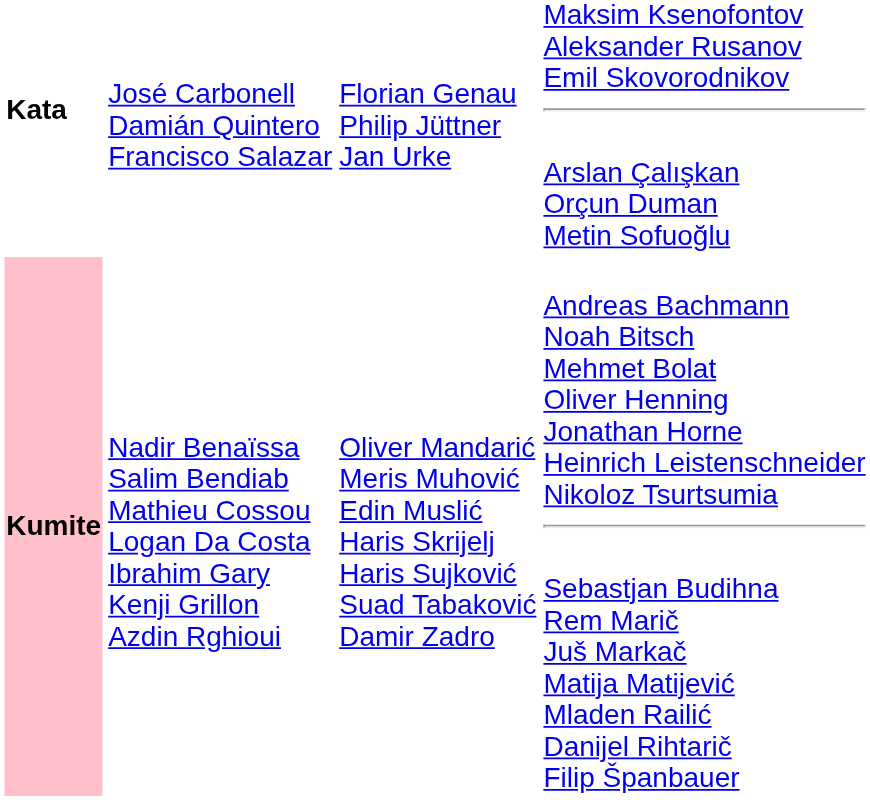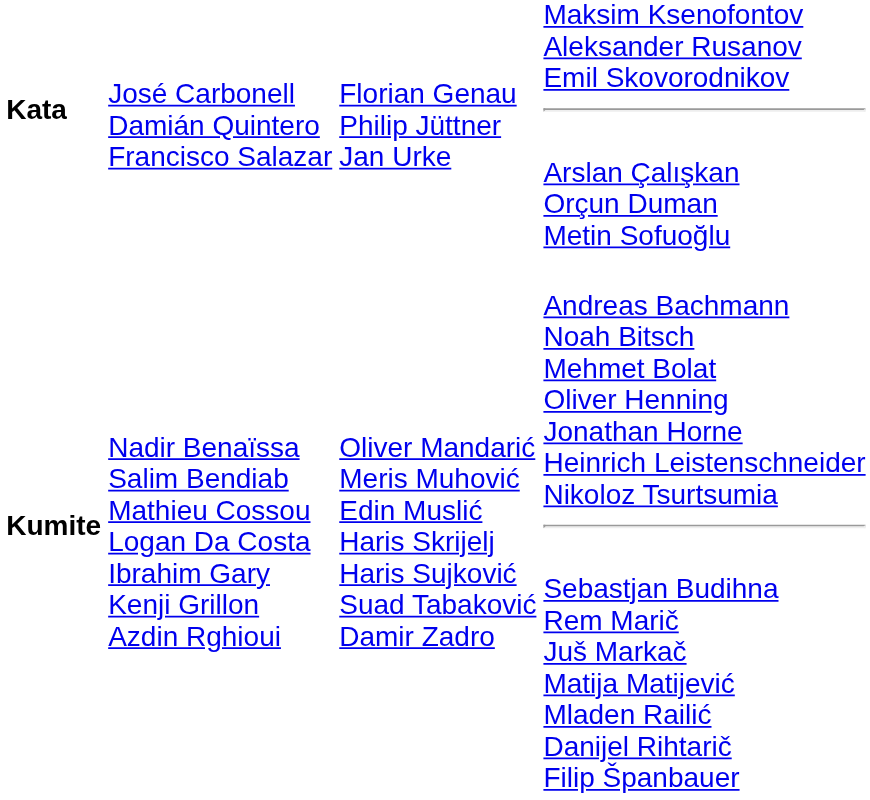(54, 526) pink background -> (54, 526) no background
